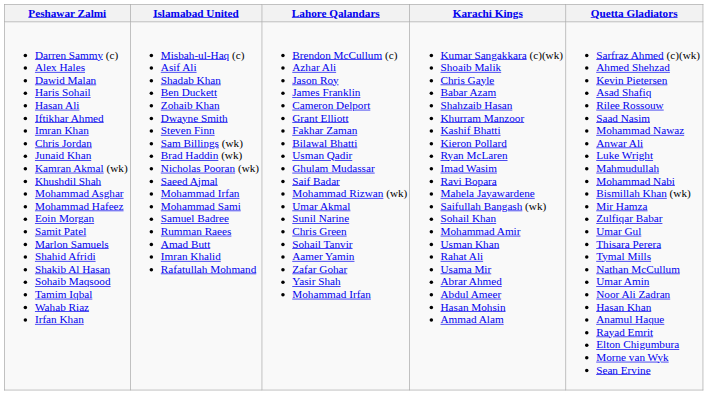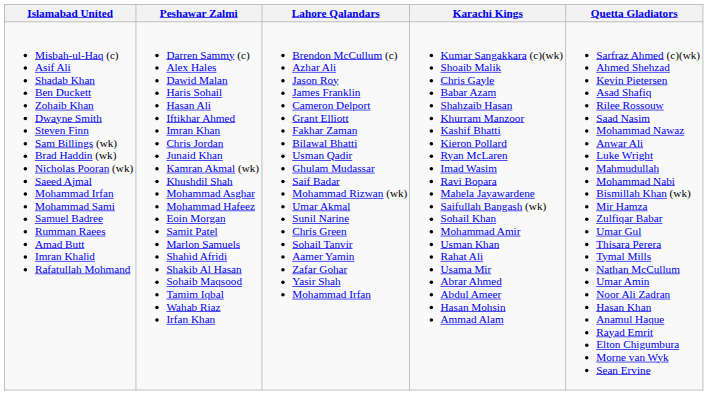columns swapped: (196, 13) <-> (67, 13)
